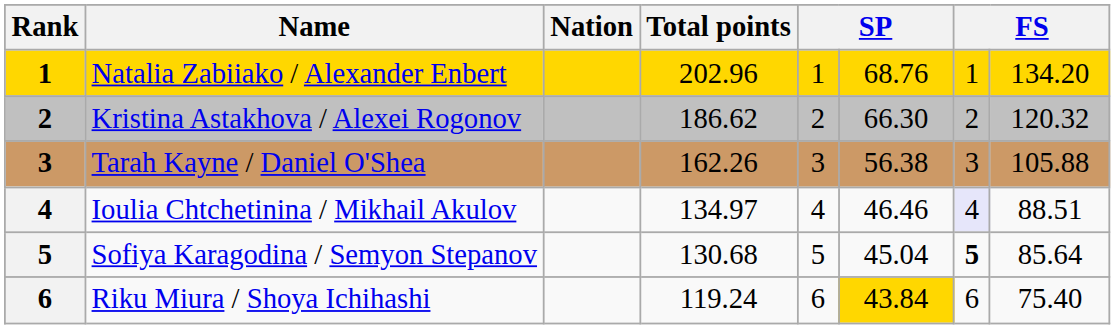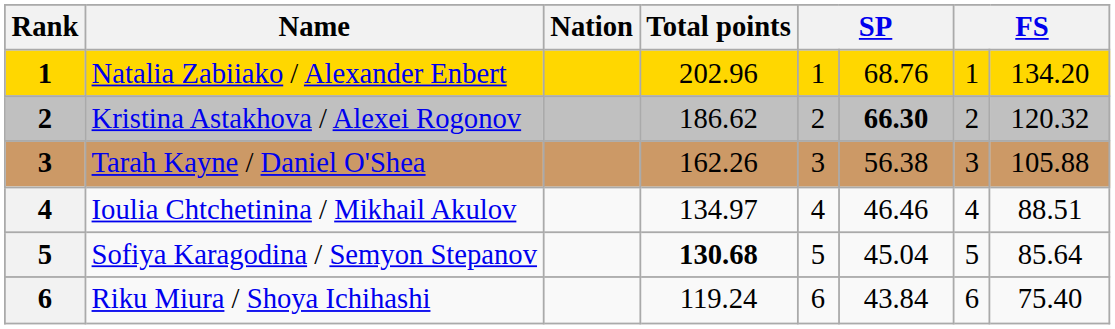(896, 118) normal -> (896, 118) bold
(972, 208) lavender background -> (972, 208) no background
(718, 254) normal -> (718, 254) bold
(972, 254) bold -> (972, 254) normal
(896, 299) gold background -> (896, 299) no background
